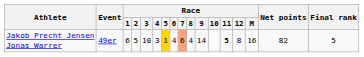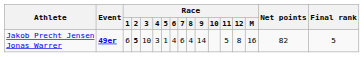(107, 40) normal -> (107, 40) bold
(136, 40) normal -> (136, 40) bold
(166, 40) gold background -> (166, 40) no background
(182, 40) lightsalmon background -> (182, 40) no background
(227, 40) bold -> (227, 40) normal
